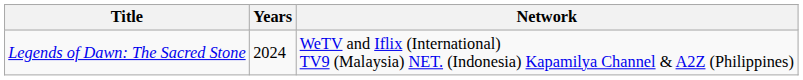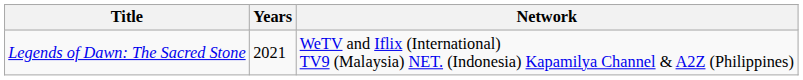(269, 52) 2024 -> (269, 52) 2021
